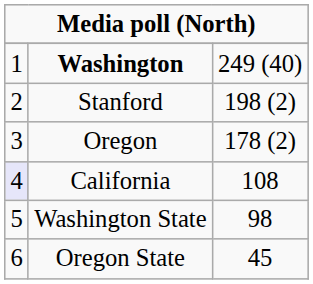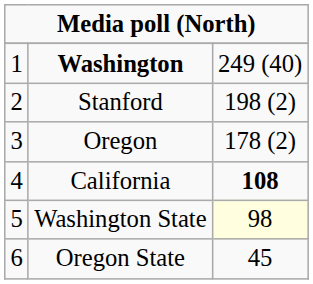(17, 180) lavender background -> (17, 180) no background
(260, 180) normal -> (260, 180) bold
(260, 219) no background -> (260, 219) lightyellow background
